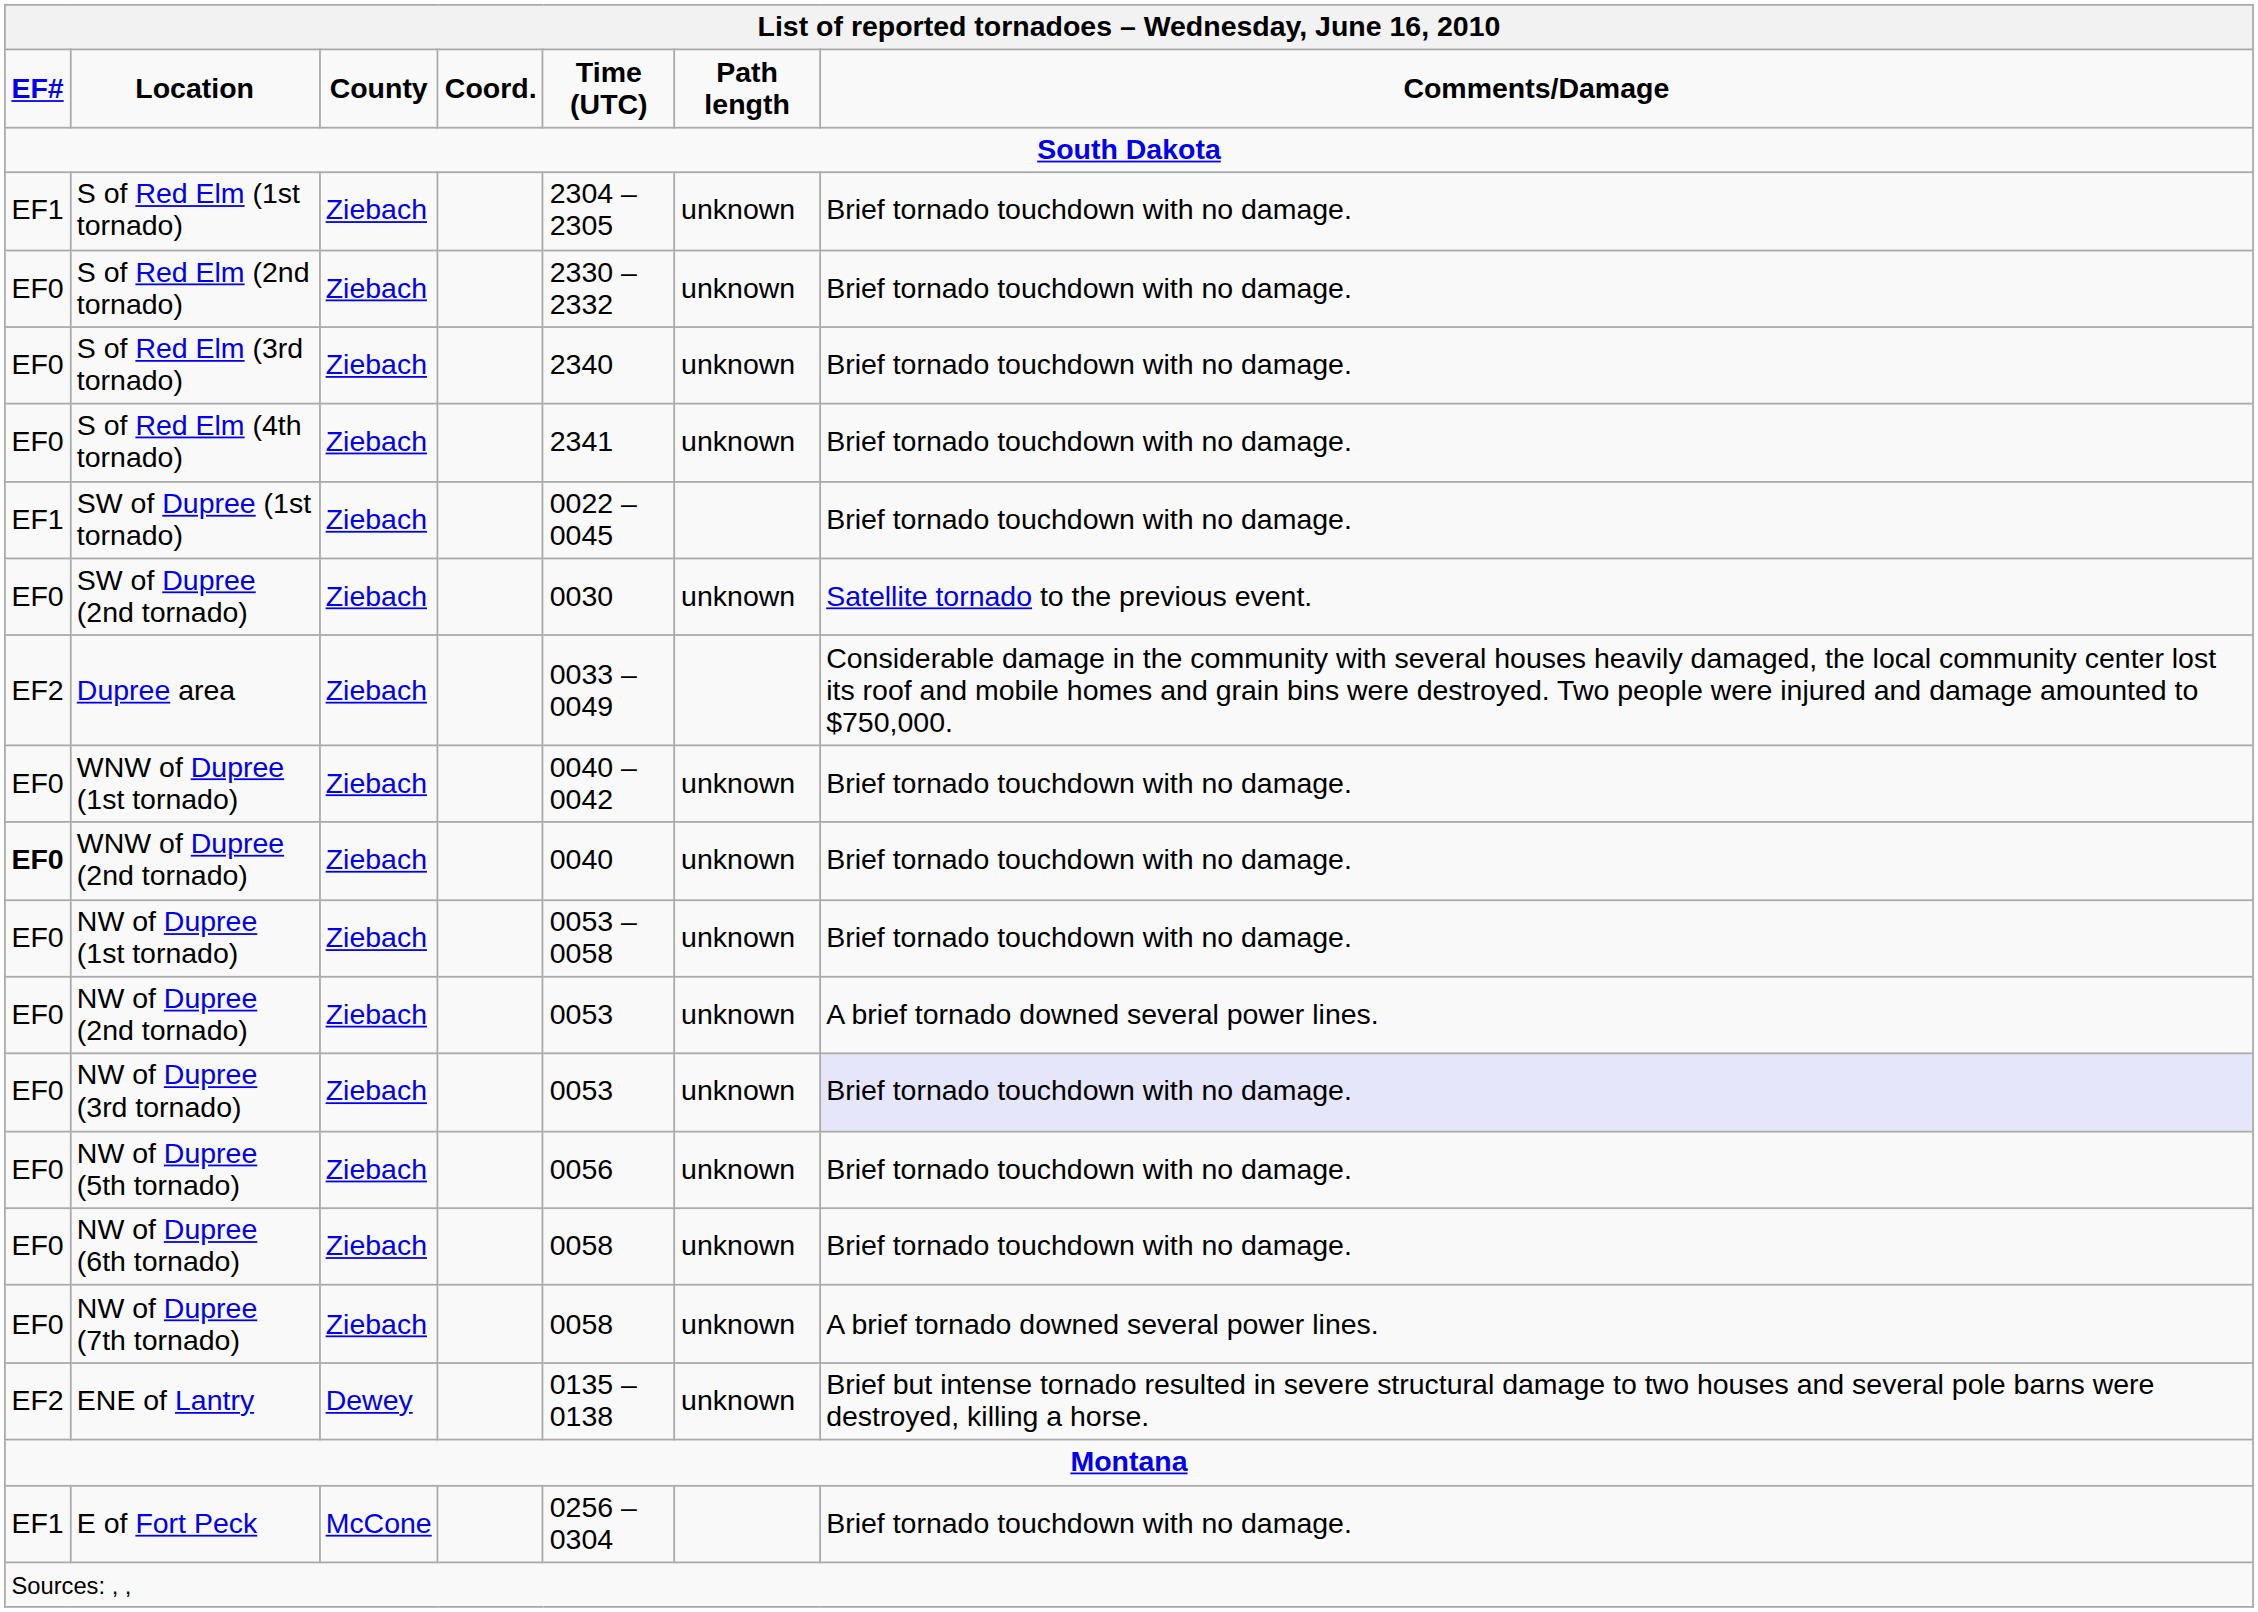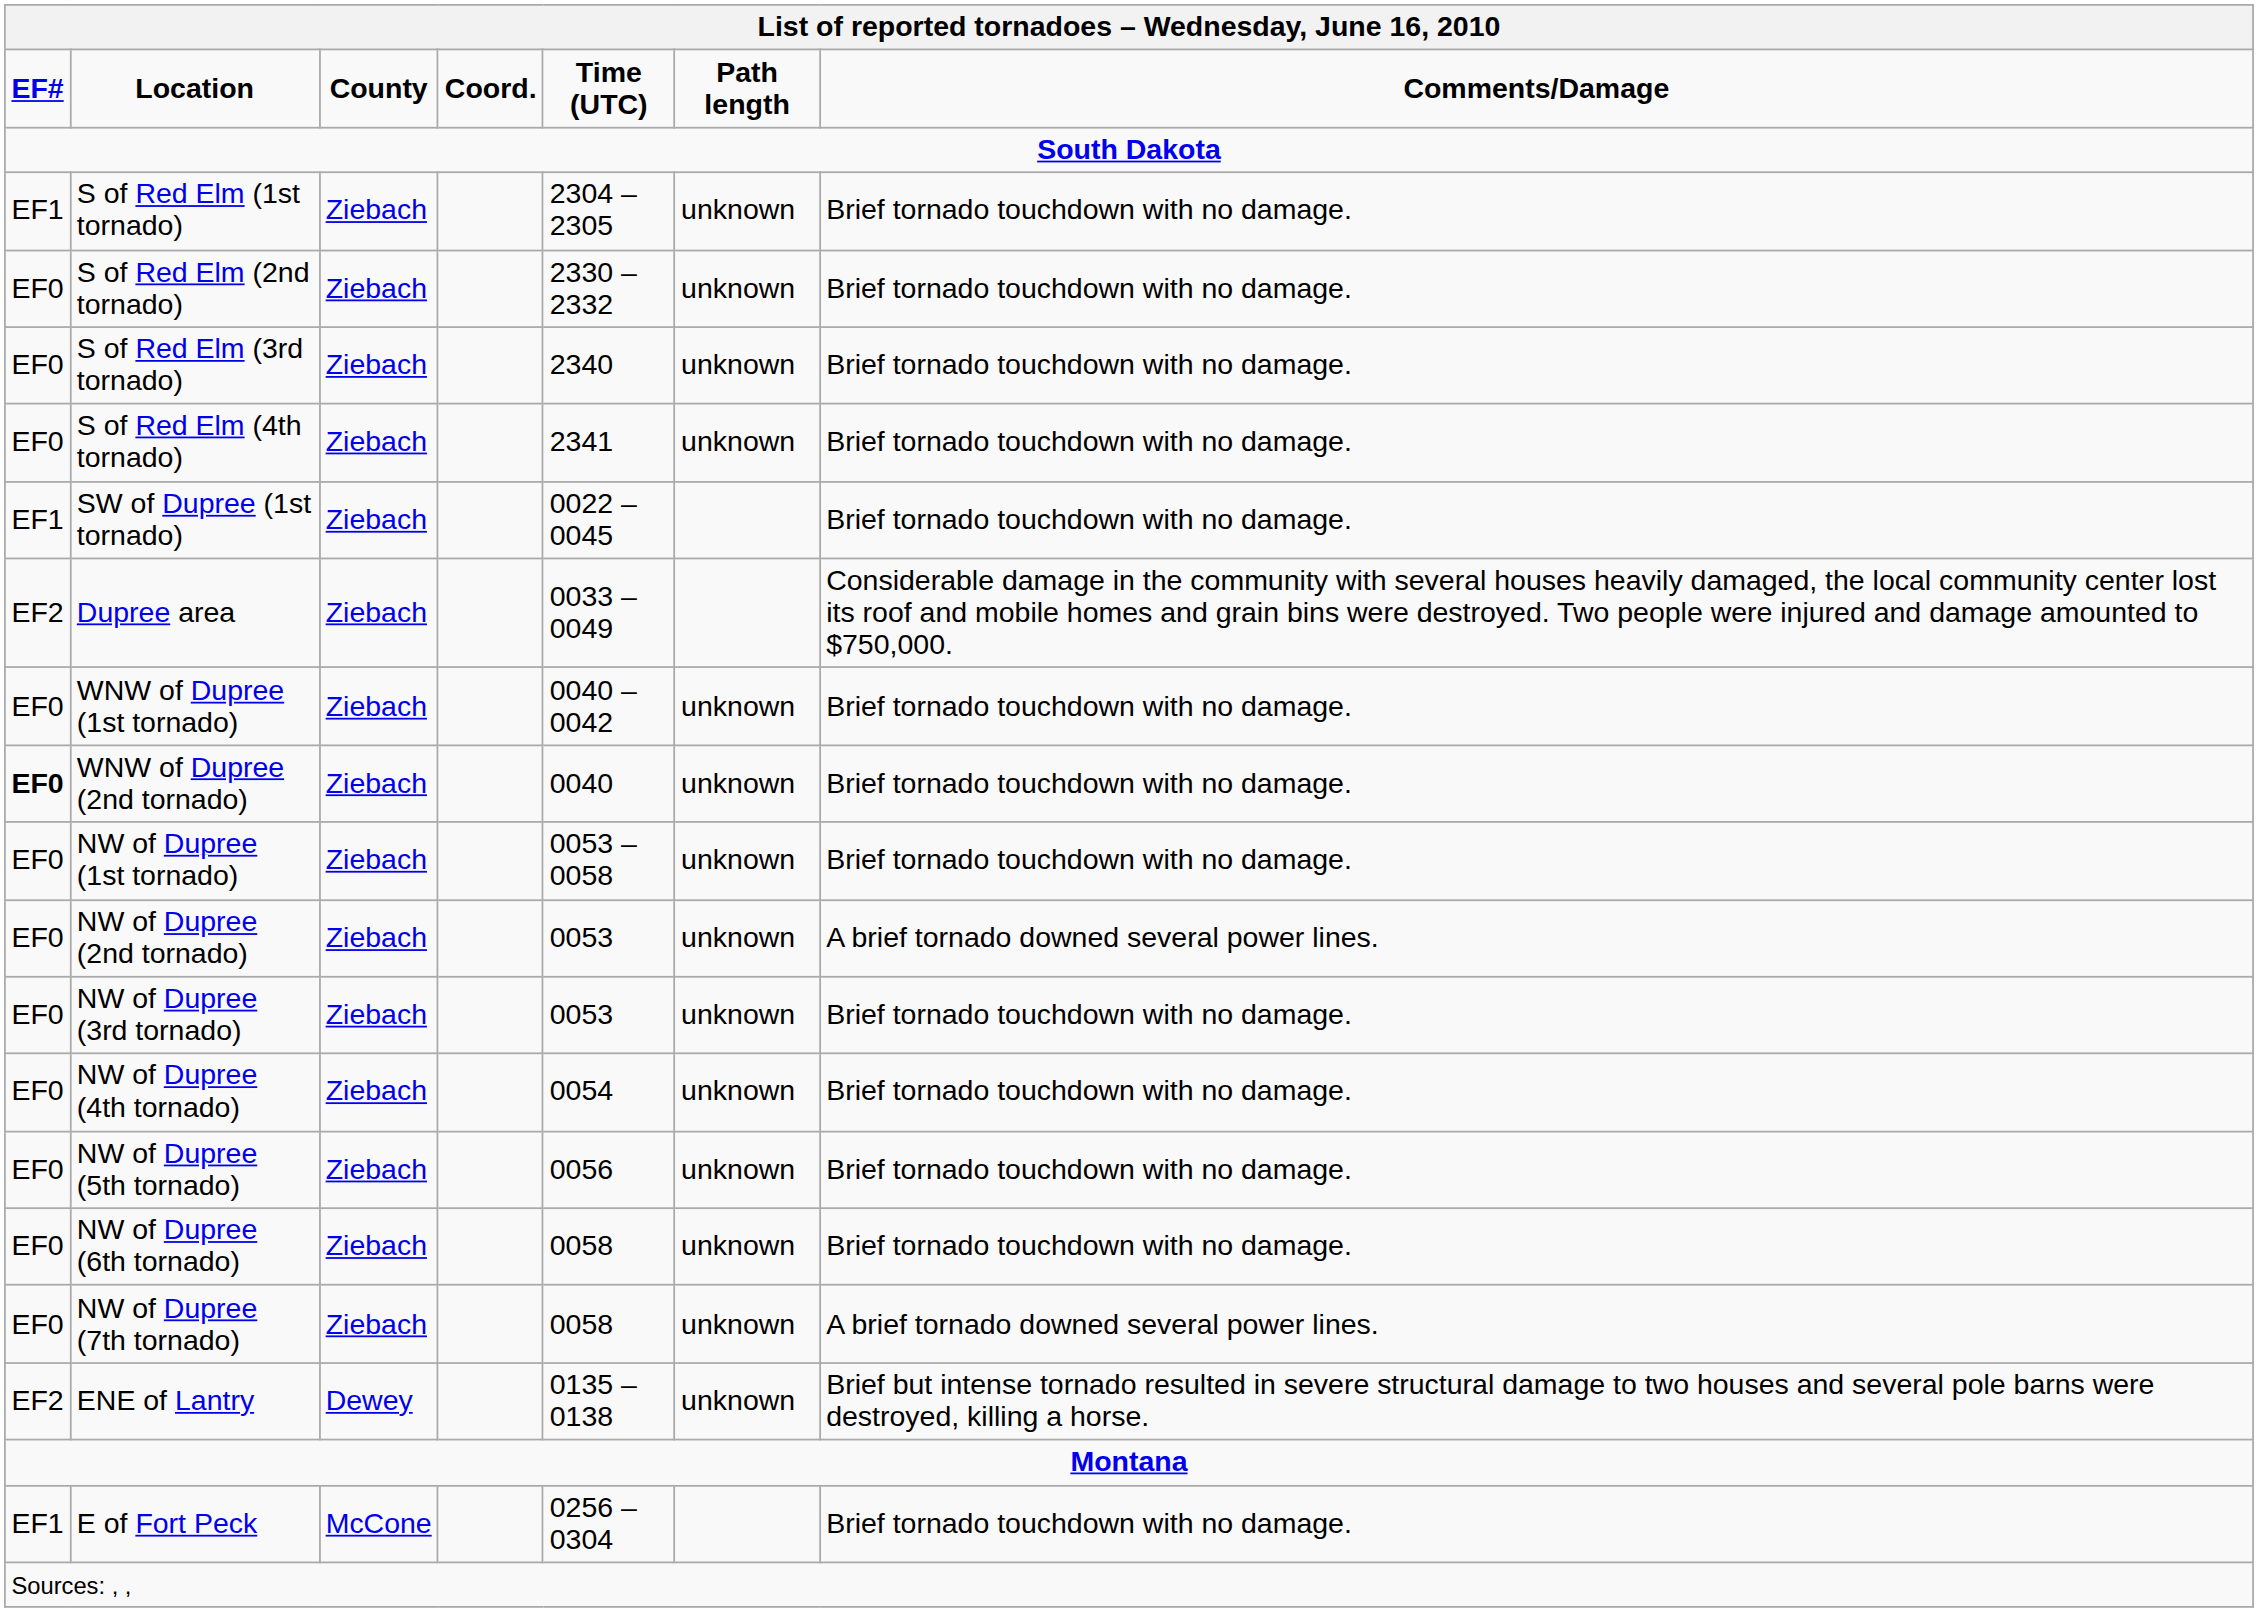- row: (166, 596)
(1089, 1091) lavender background -> (1089, 1014) no background
+ row: (167, 1091)
